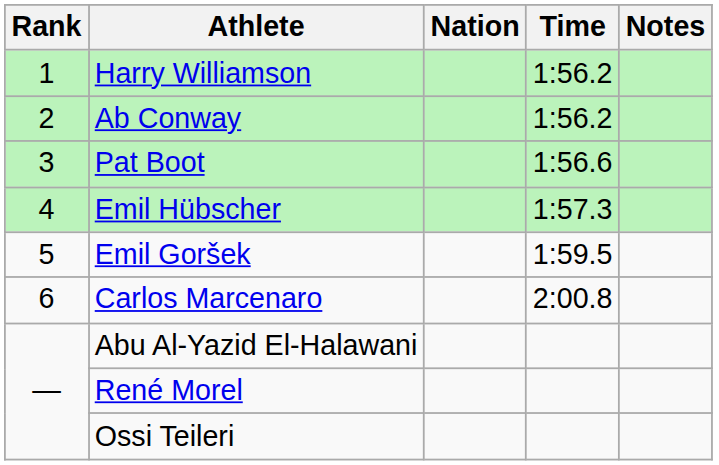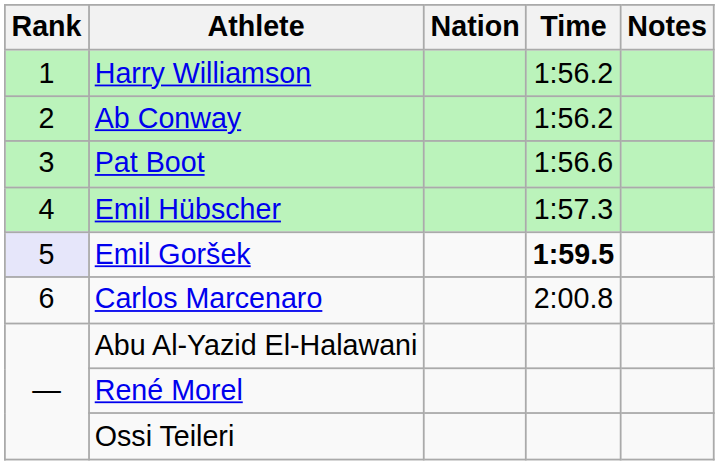(47, 254) no background -> (47, 254) lavender background
(573, 254) normal -> (573, 254) bold
